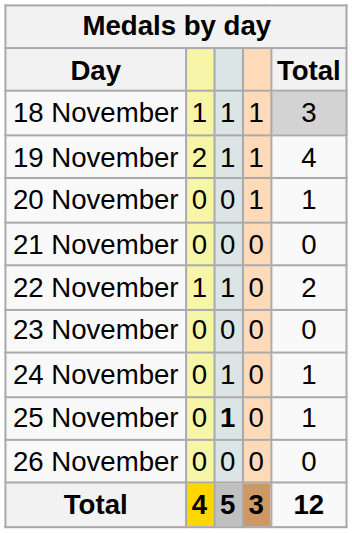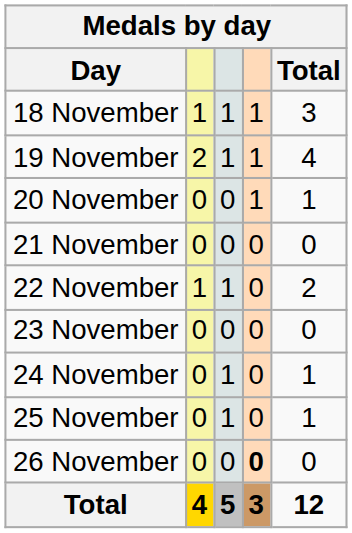(309, 113) lightgrey background -> (309, 113) no background
(228, 418) bold -> (228, 418) normal
(256, 462) normal -> (256, 462) bold
